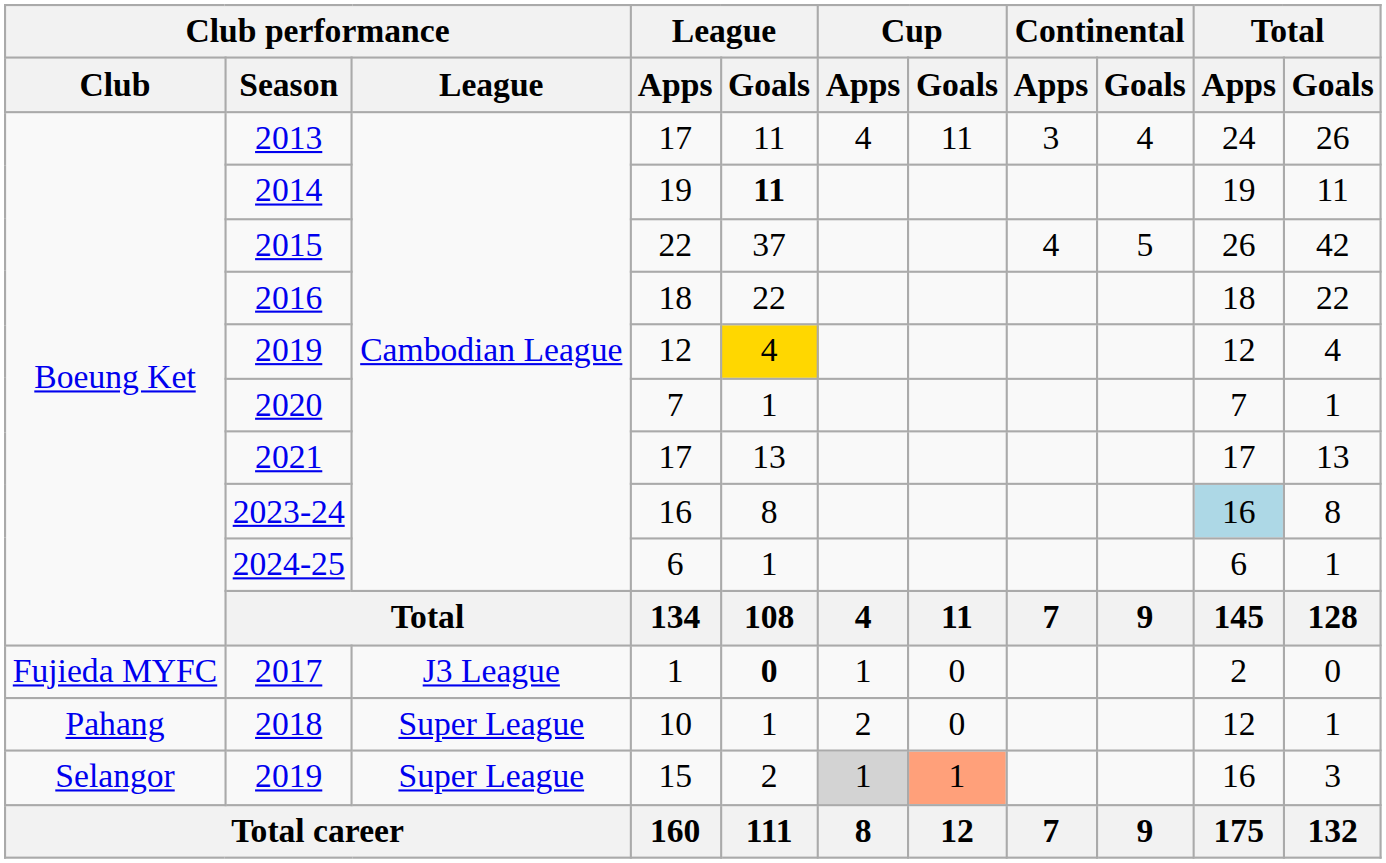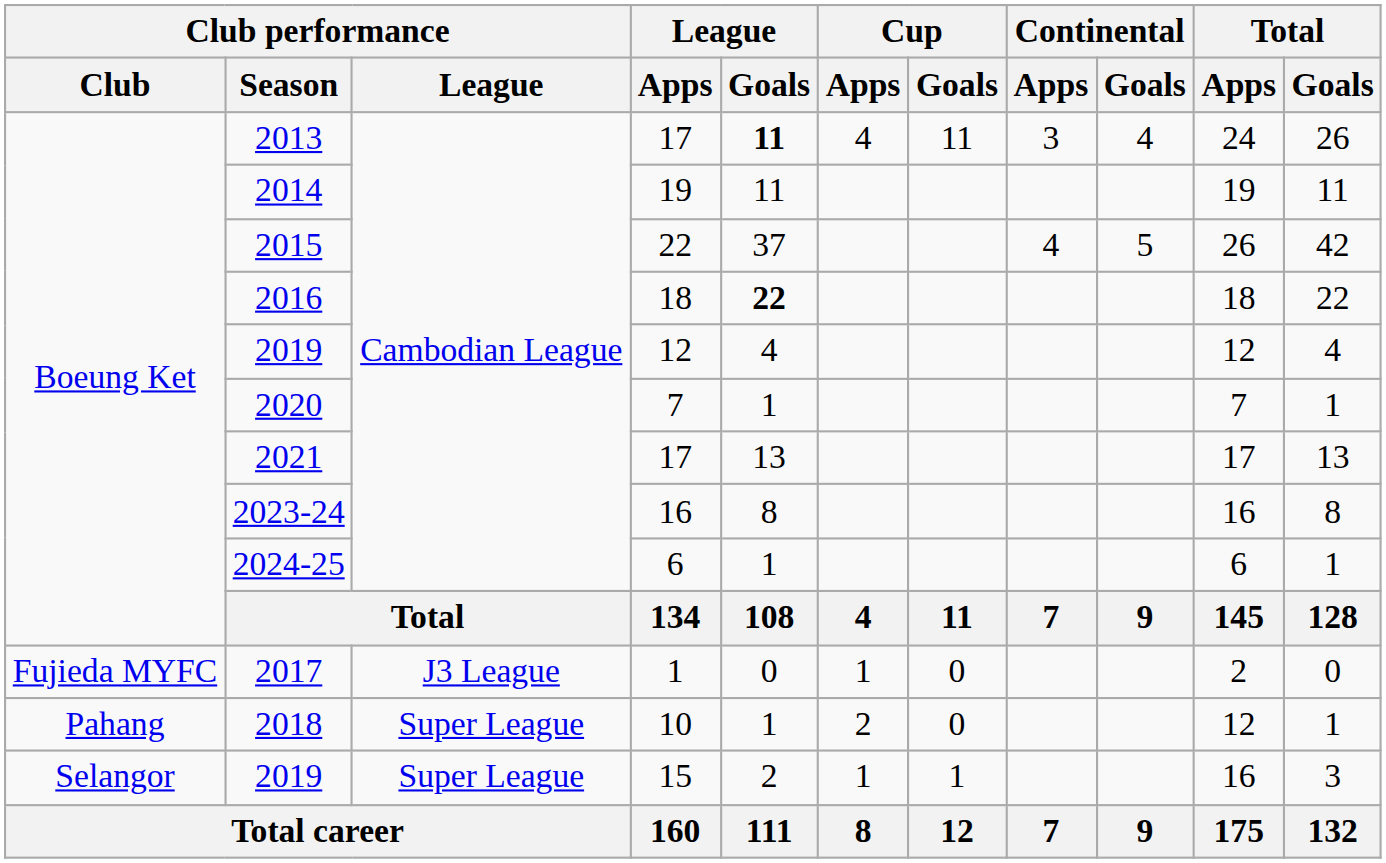(769, 137) normal -> (769, 137) bold
(769, 191) bold -> (769, 191) normal
(769, 297) normal -> (769, 297) bold
(769, 350) gold background -> (769, 350) no background
(1239, 510) lightblue background -> (1239, 510) no background
(769, 670) bold -> (769, 670) normal
(863, 777) lightgrey background -> (863, 777) no background
(957, 777) lightsalmon background -> (957, 777) no background
